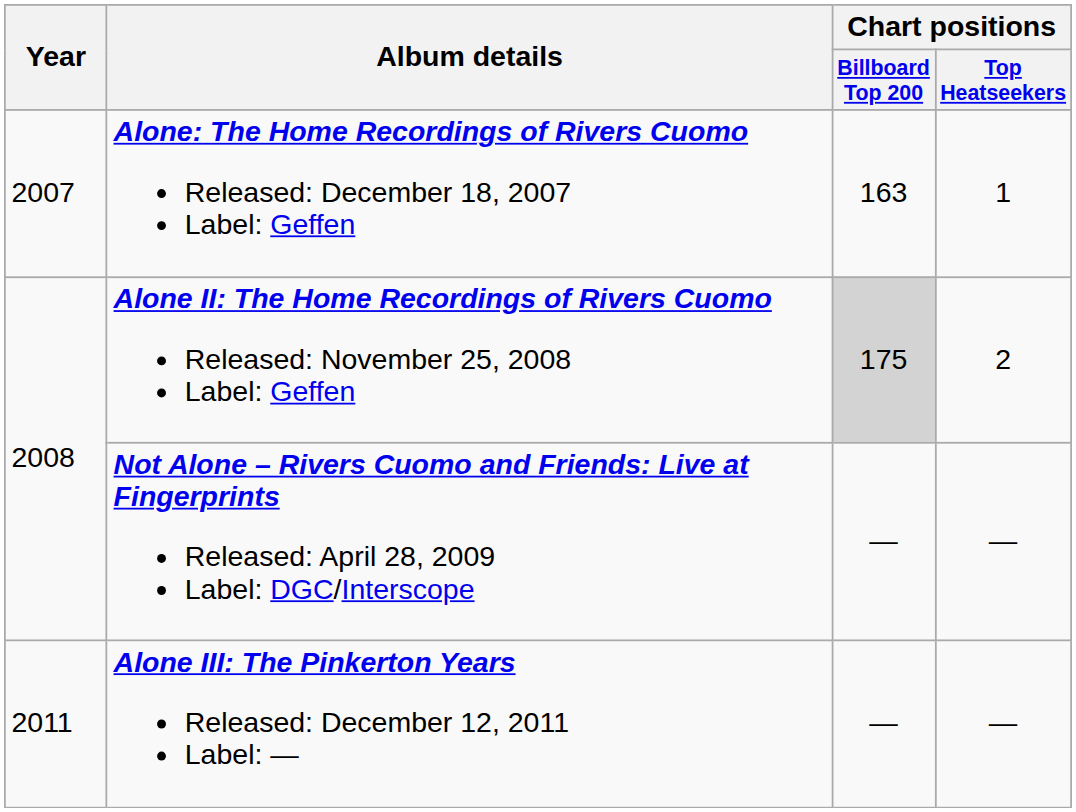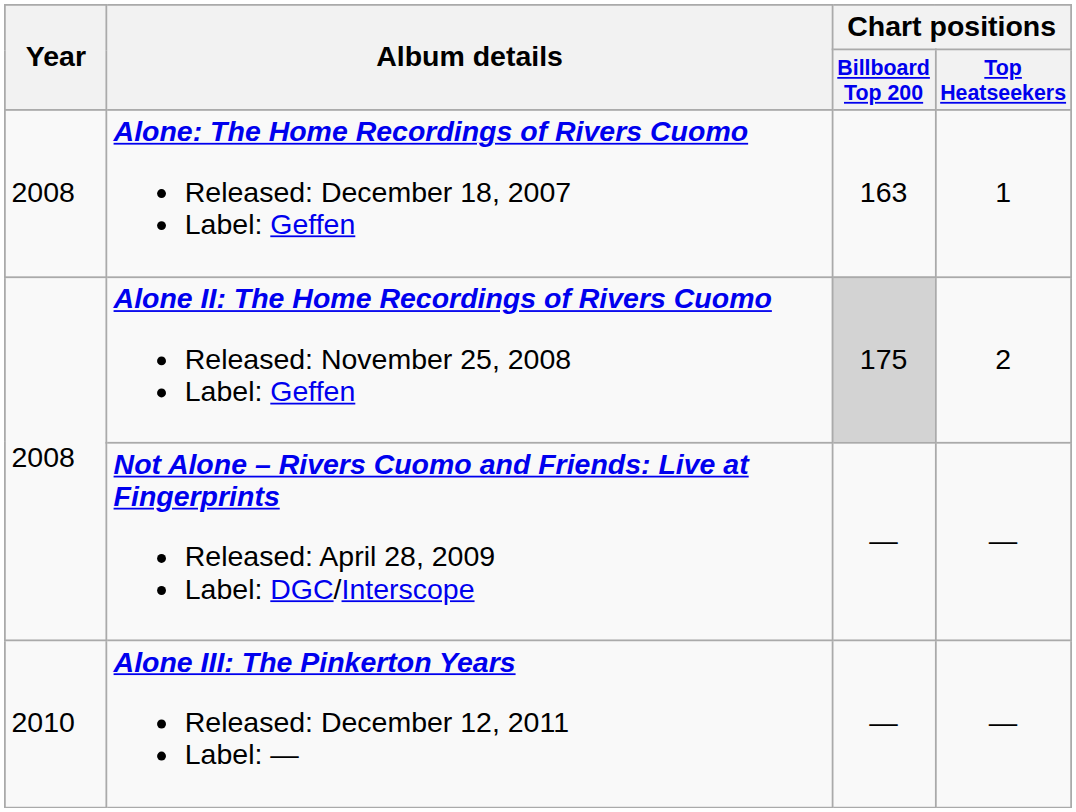(43, 192) 2007 -> (43, 192) 2008
(42, 723) 2011 -> (43, 723) 2010
